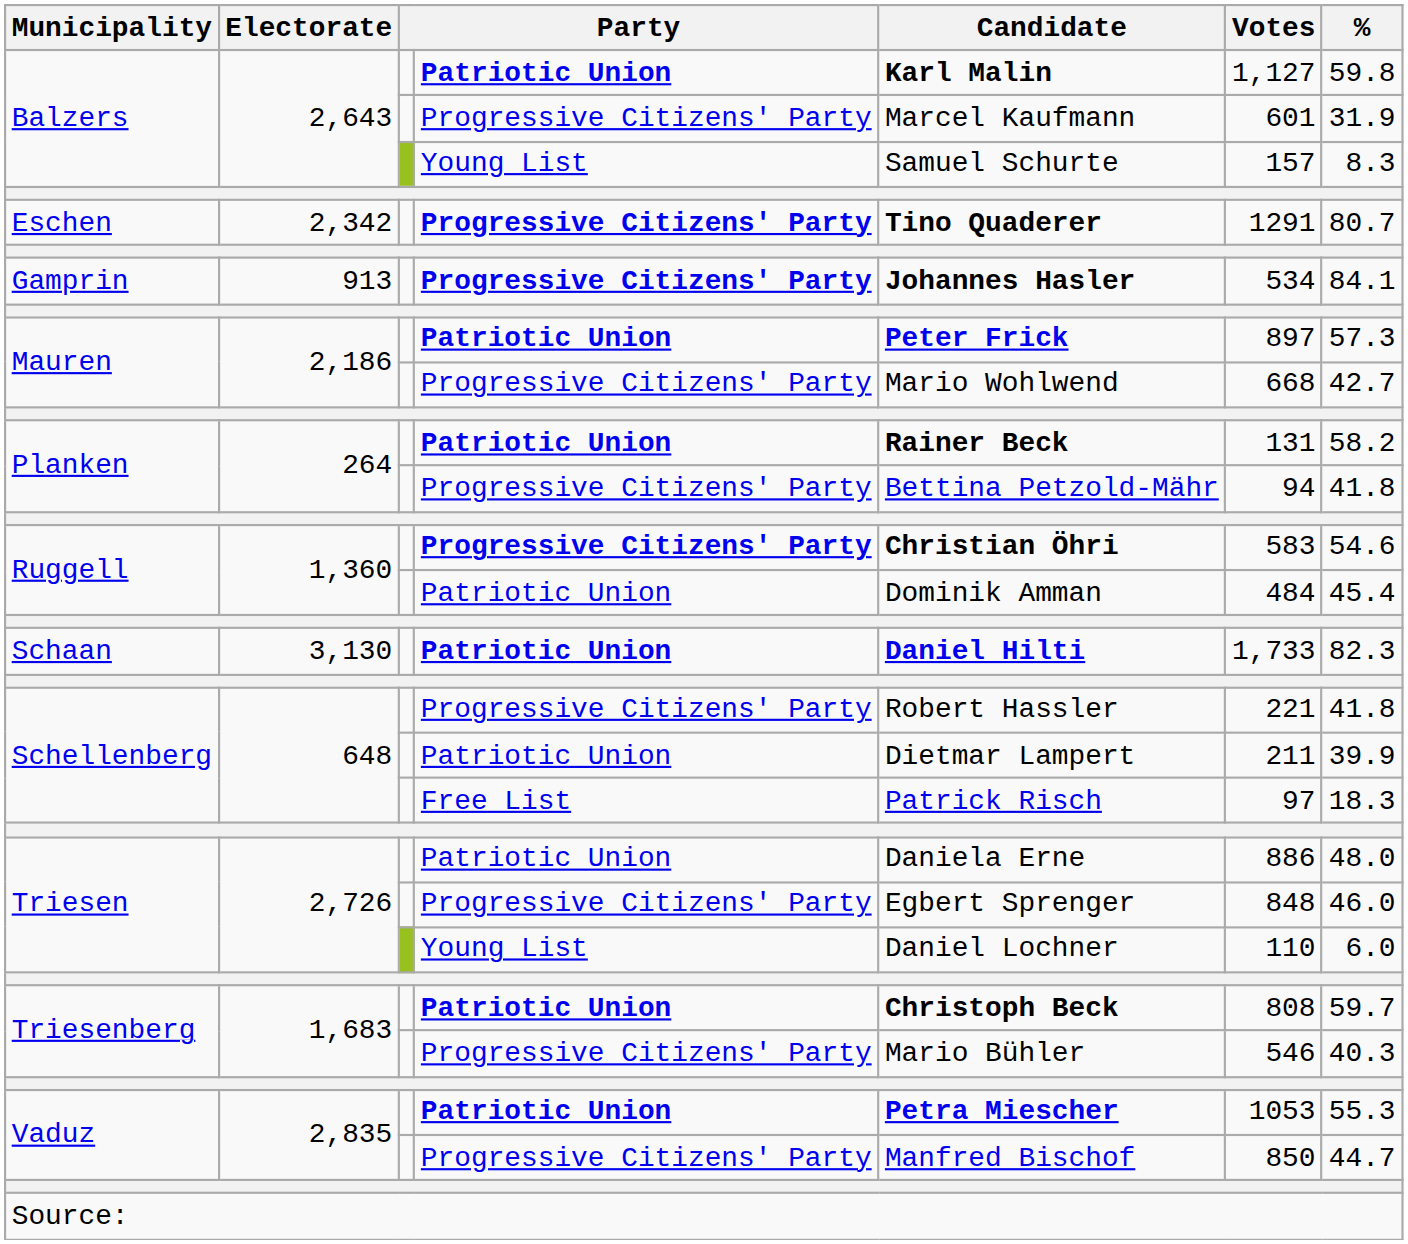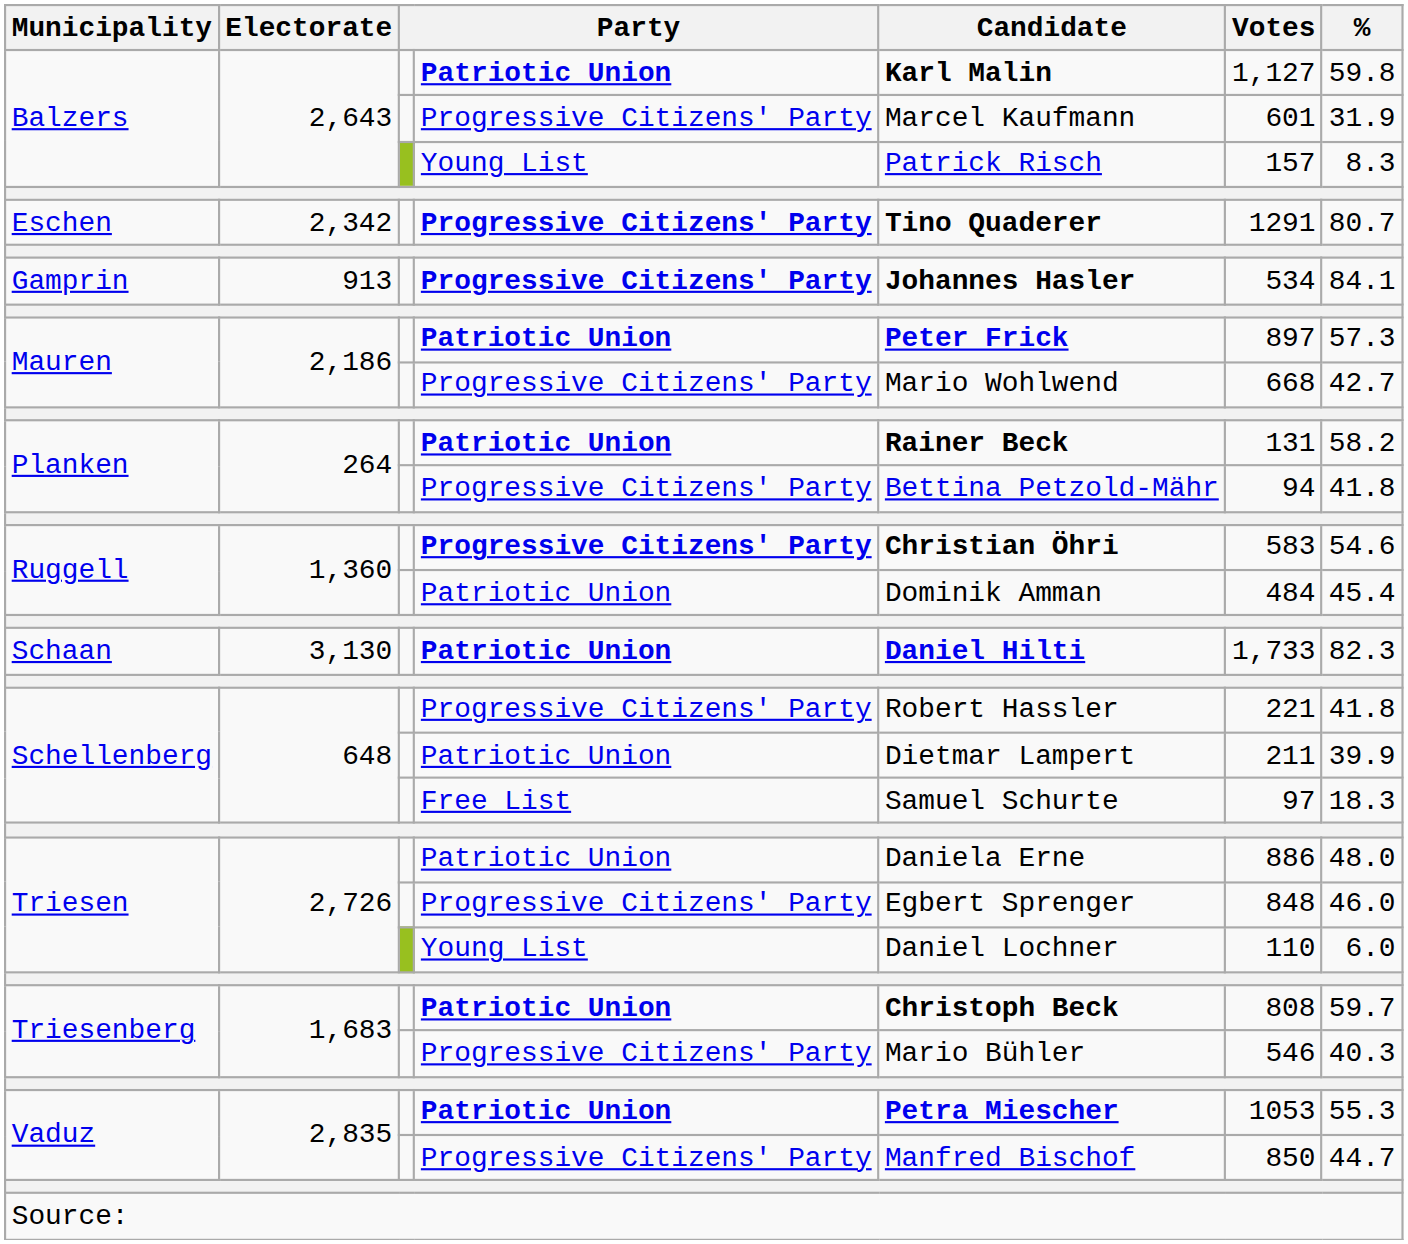(1002, 164) Samuel Schurte -> (993, 164) Patrick Risch
(993, 801) Patrick Risch -> (1002, 801) Samuel Schurte
